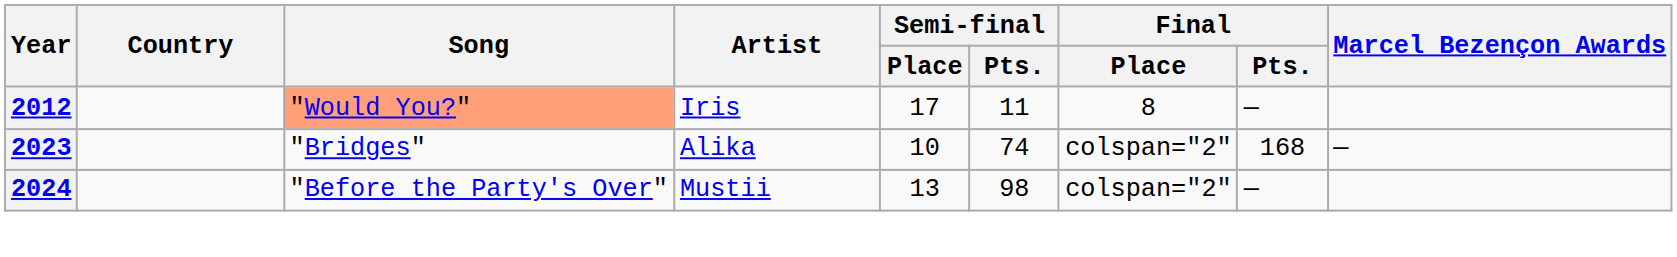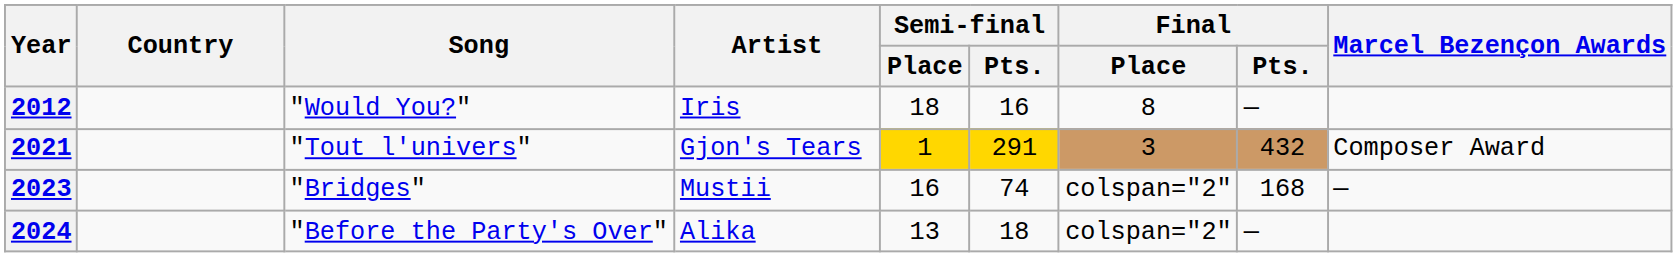(380, 108) lightsalmon background -> (380, 108) no background
(925, 108) 17 -> (925, 108) 18
(1014, 108) 11 -> (1014, 108) 16
+ row: (41, 149)
(718, 149) Alika -> (725, 190) Mustii
(925, 149) 10 -> (925, 190) 16
(725, 190) Mustii -> (718, 231) Alika
(1014, 190) 98 -> (1014, 231) 18
